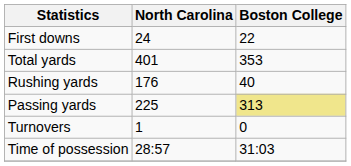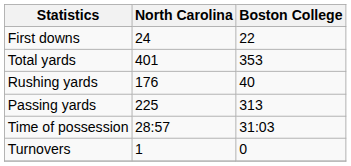(251, 104) khaki background -> (251, 104) no background
rows swapped: (39, 127) <-> (68, 149)
